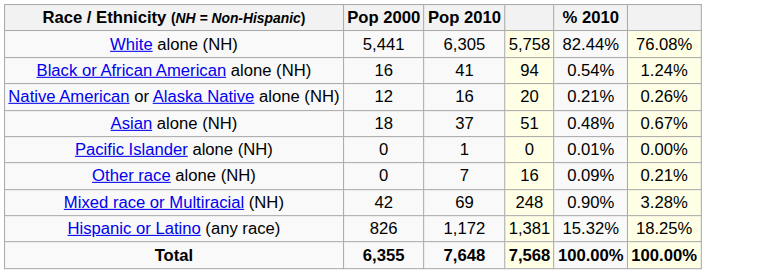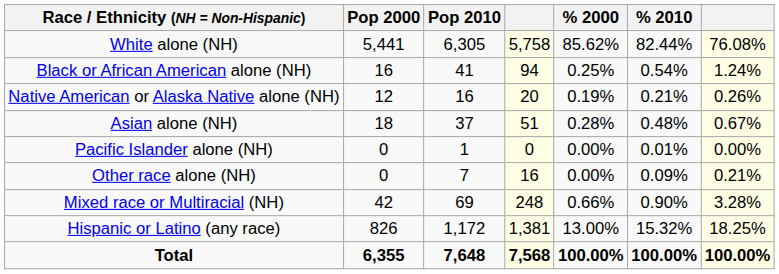+ column: (591, 17)
